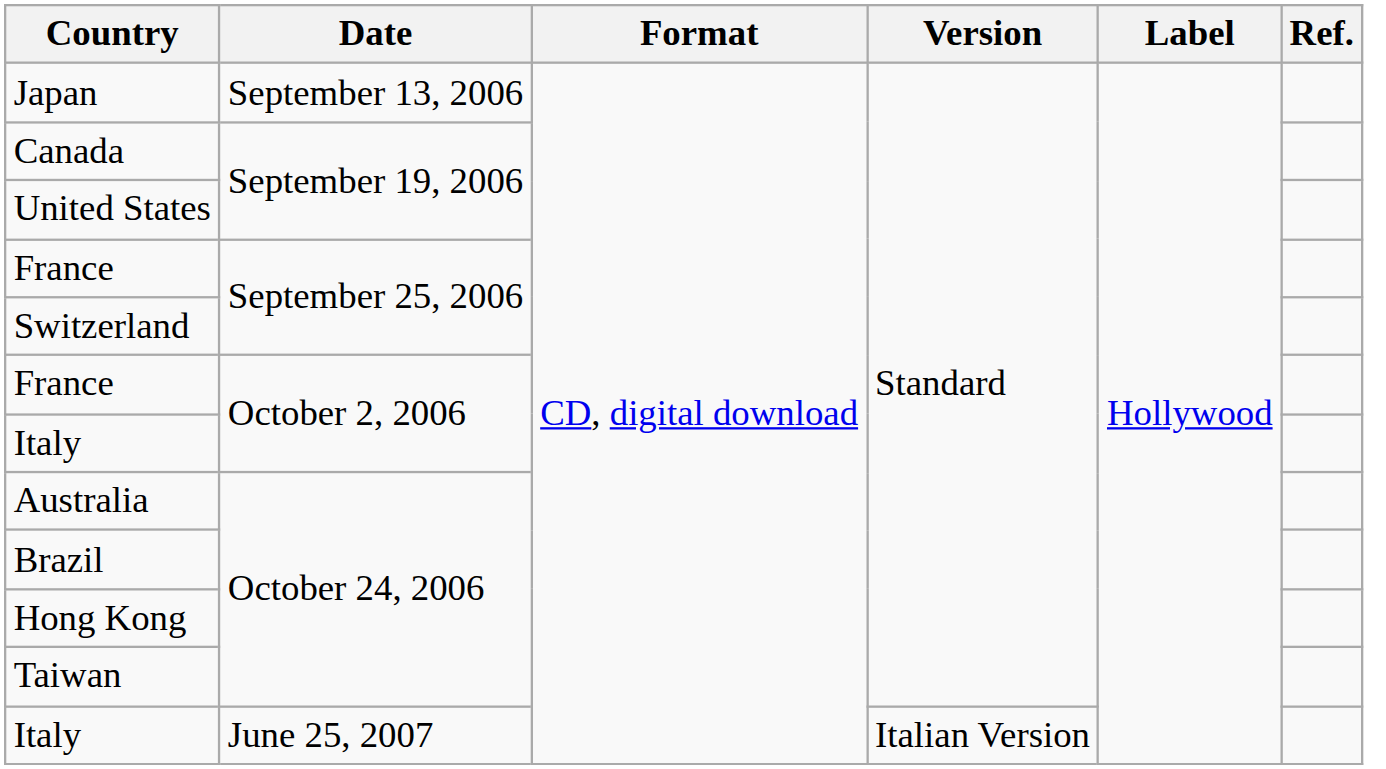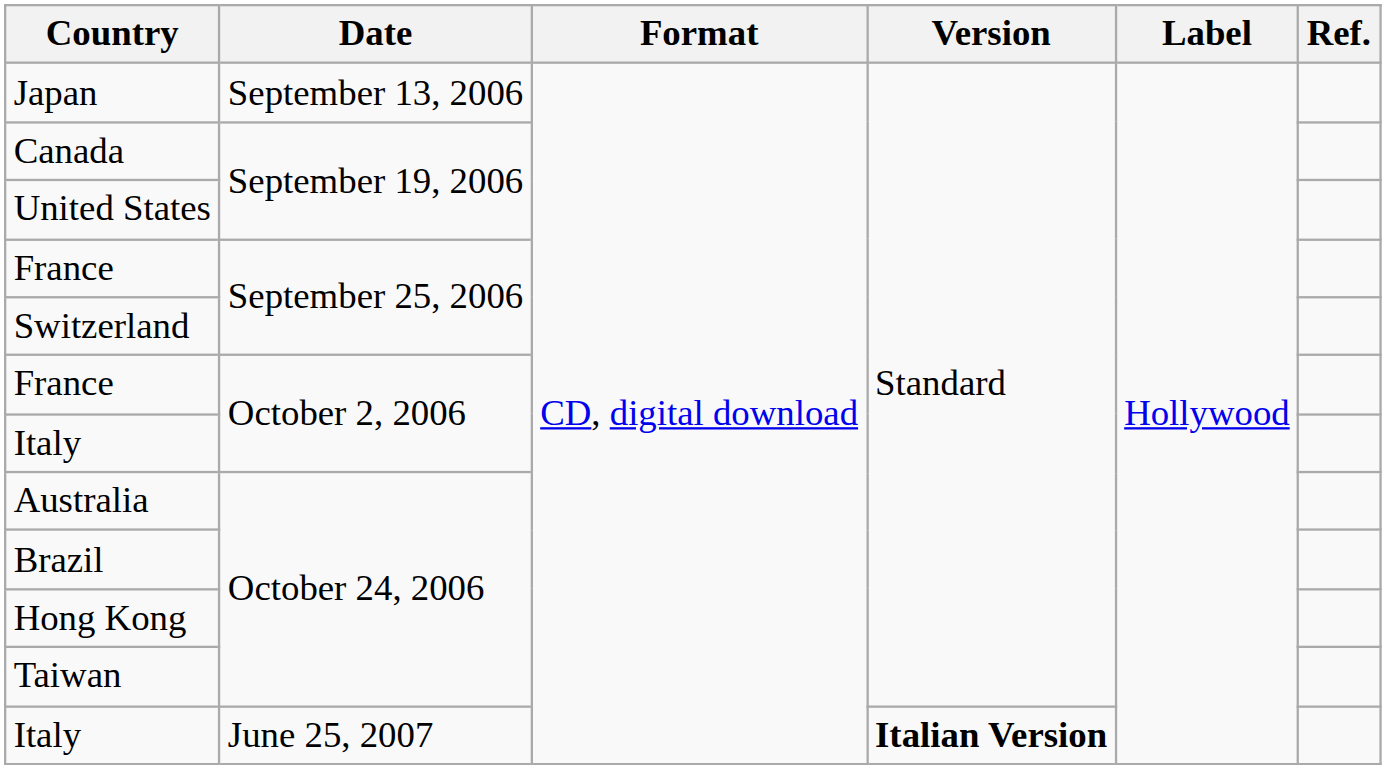(983, 734) normal -> (991, 734) bold
